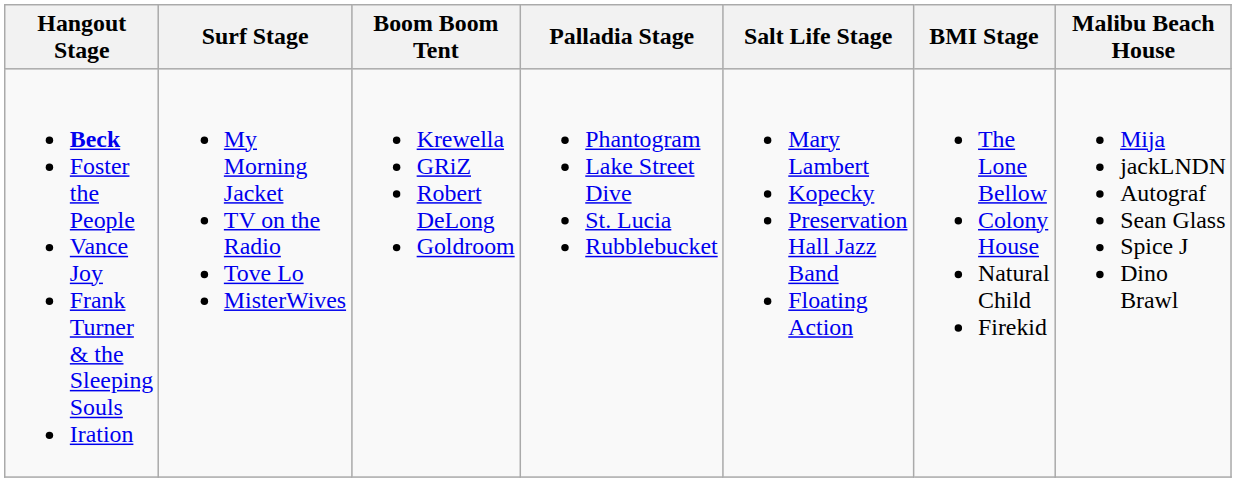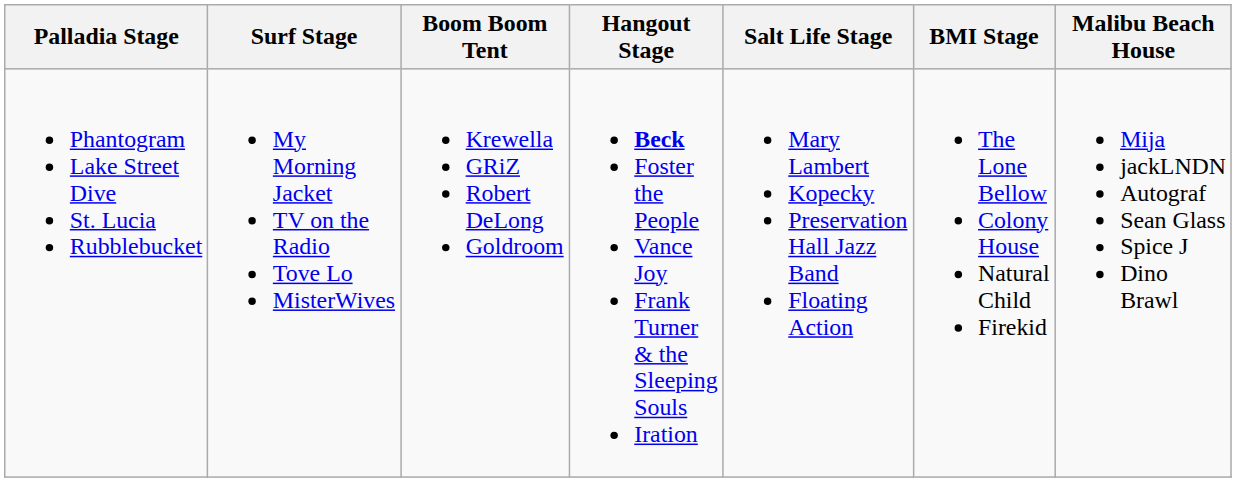columns swapped: (82, 36) <-> (622, 36)
